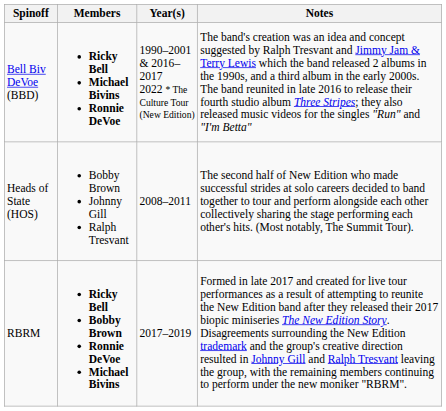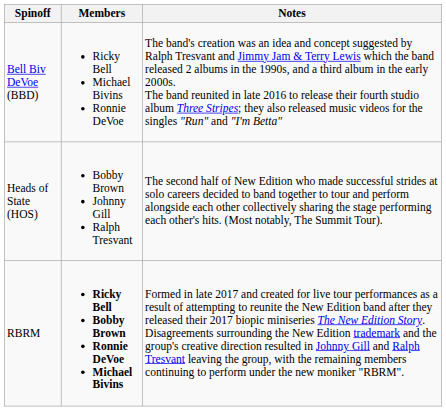- column: (167, 13)
(97, 89) bold -> (102, 89) normal
